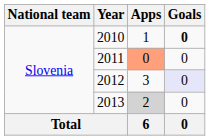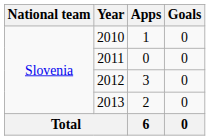(185, 37) bold -> (185, 37) normal
(146, 59) lightsalmon background -> (146, 59) no background
(185, 80) lavender background -> (185, 80) no background
(146, 102) lightgrey background -> (146, 102) no background
